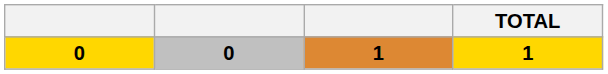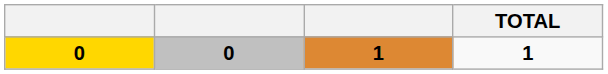(528, 53) gold background -> (528, 53) no background
